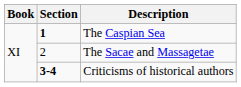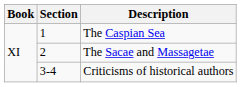(43, 33) bold -> (43, 33) normal
(48, 71) bold -> (48, 71) normal
